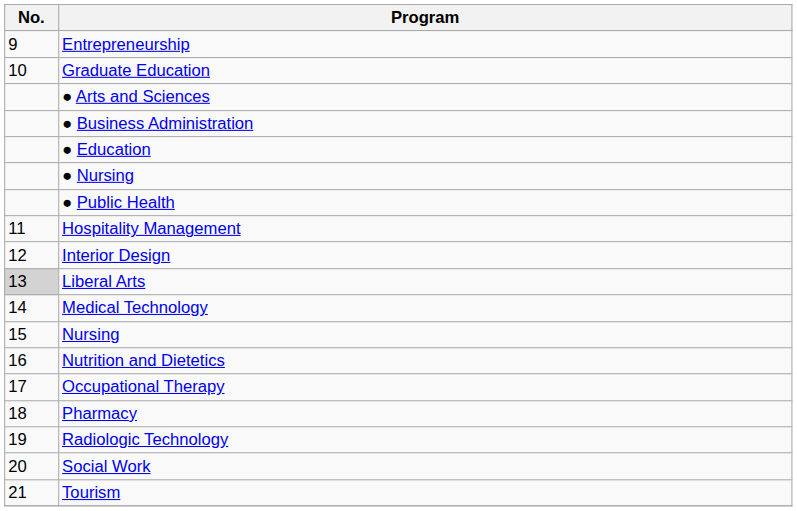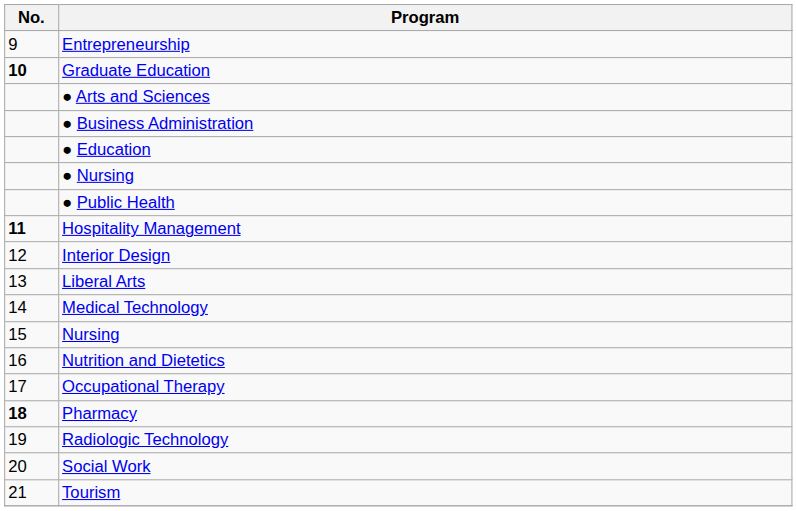(18, 70) normal -> (18, 70) bold
(17, 228) normal -> (17, 228) bold
(18, 281) lightgrey background -> (18, 281) no background
(18, 413) normal -> (18, 413) bold
